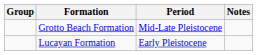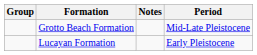columns swapped: (180, 12) <-> (238, 12)
